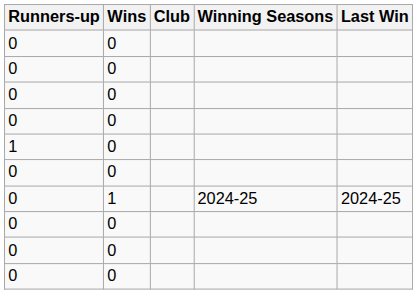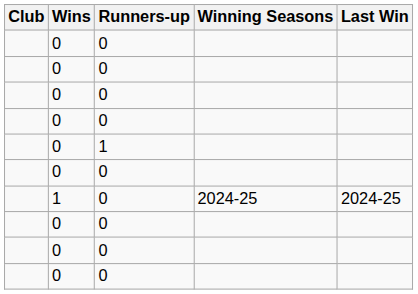columns swapped: (172, 17) <-> (54, 17)
